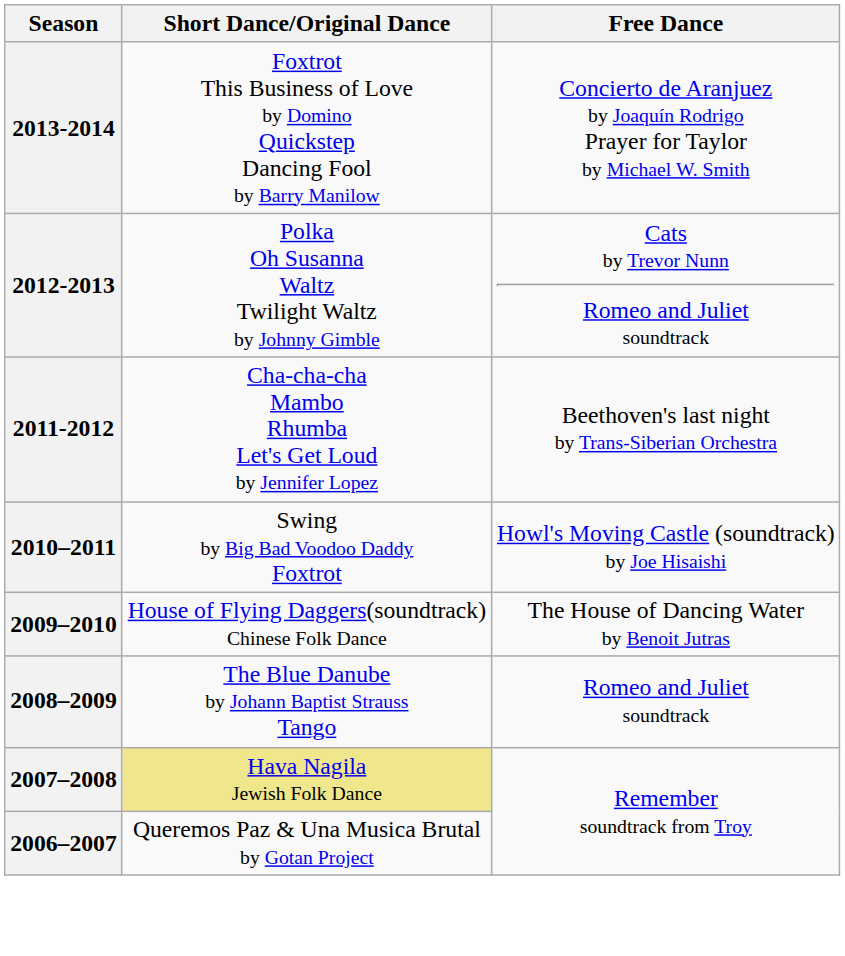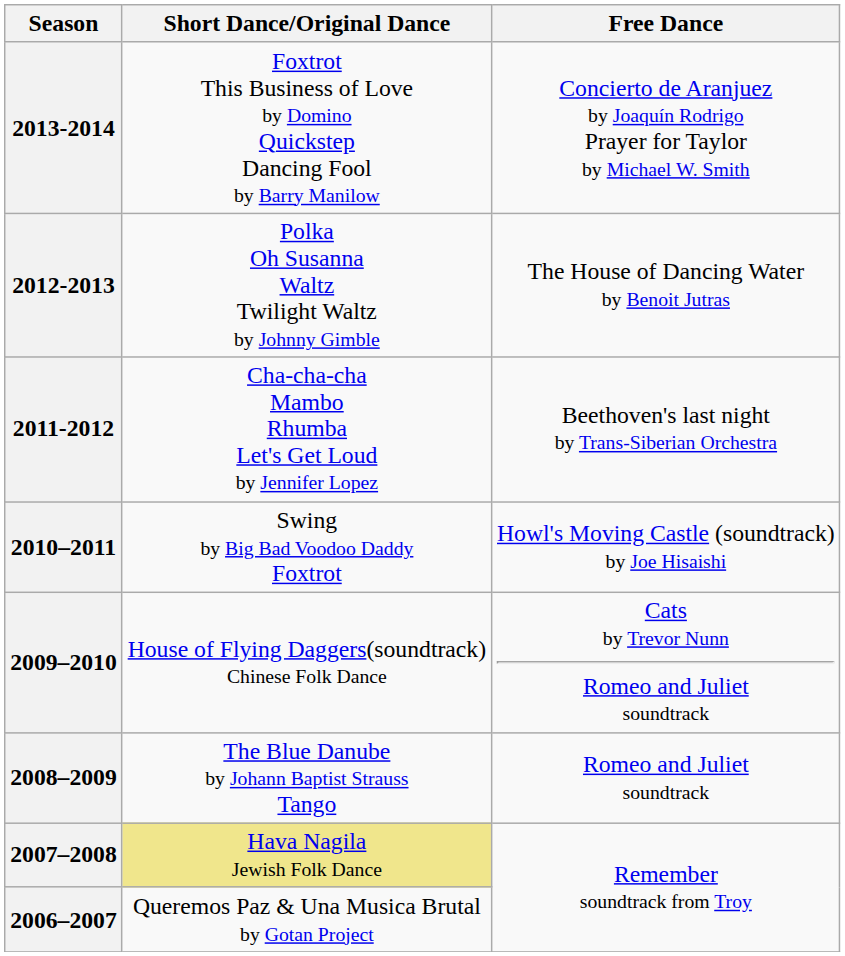(666, 284) Cats by Trevor Nunn Romeo and Juliet soundtrack -> (666, 284) The House of Dancing Water by Benoit Jutras
(666, 623) The House of Dancing Water by Benoit Jutras -> (666, 661) Cats by Trevor Nunn Romeo and Juliet soundtrack
